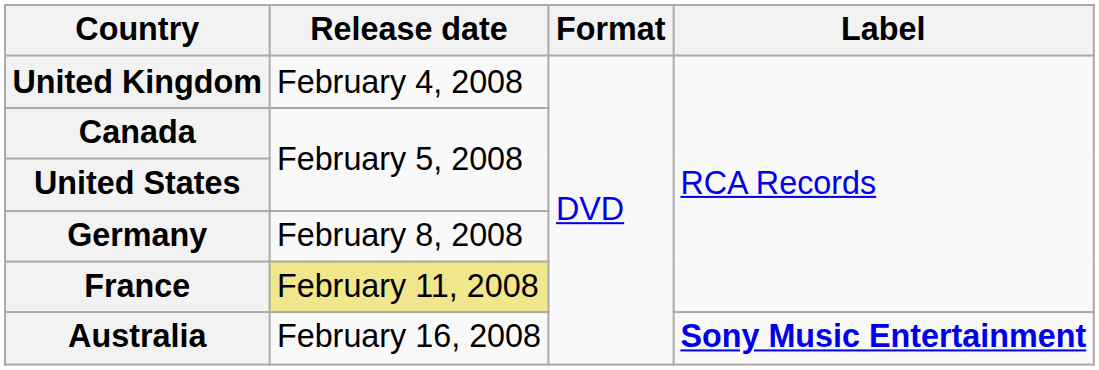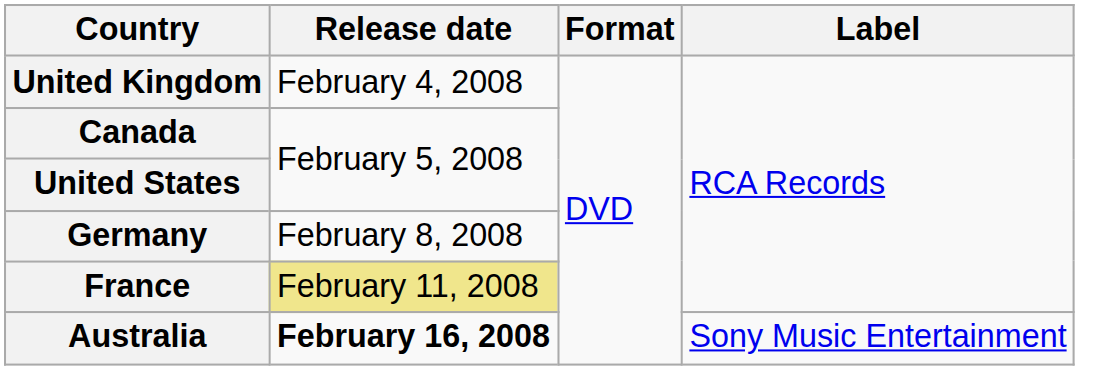(409, 337) normal -> (413, 337) bold
(883, 337) bold -> (878, 337) normal
